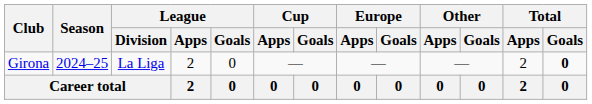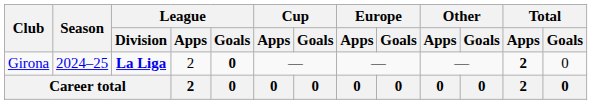(141, 63) normal -> (141, 63) bold
(232, 63) normal -> (232, 63) bold
(523, 63) normal -> (523, 63) bold
(565, 63) bold -> (565, 63) normal
